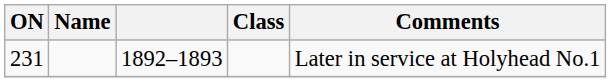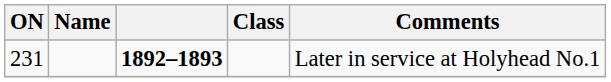(172, 58) normal -> (172, 58) bold
